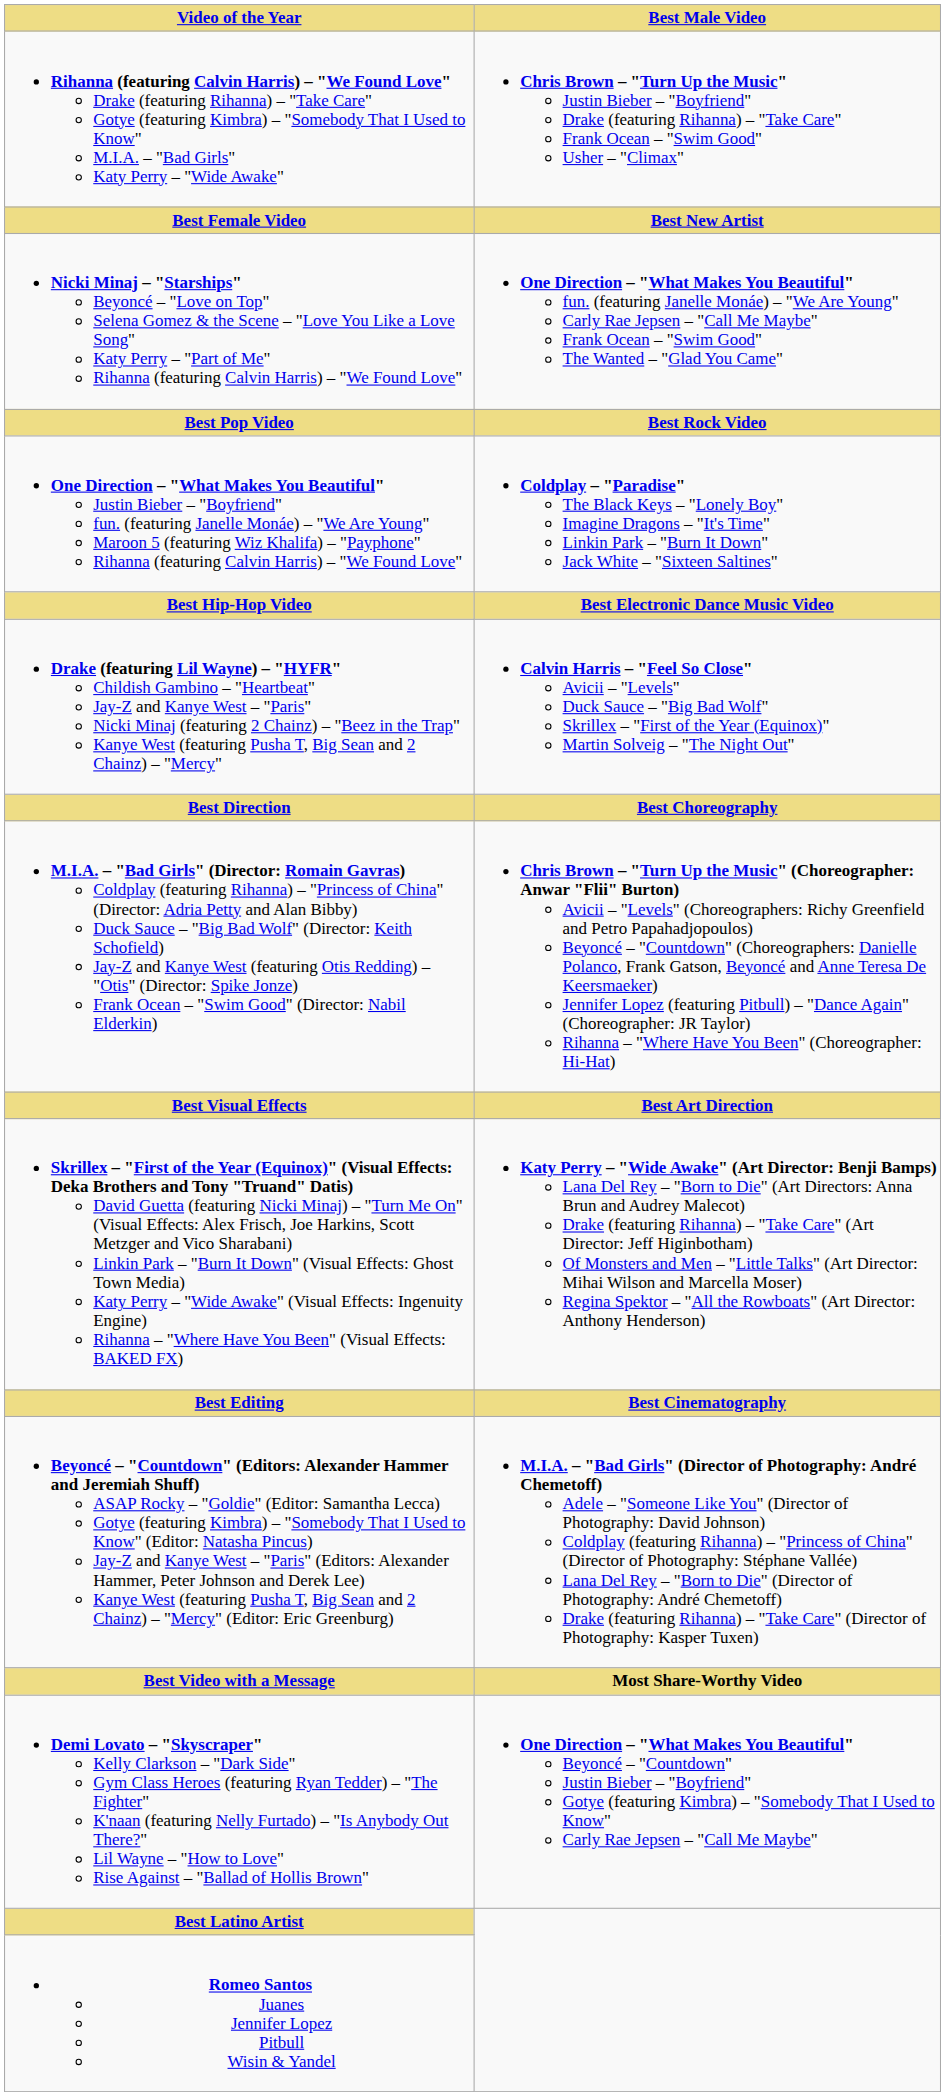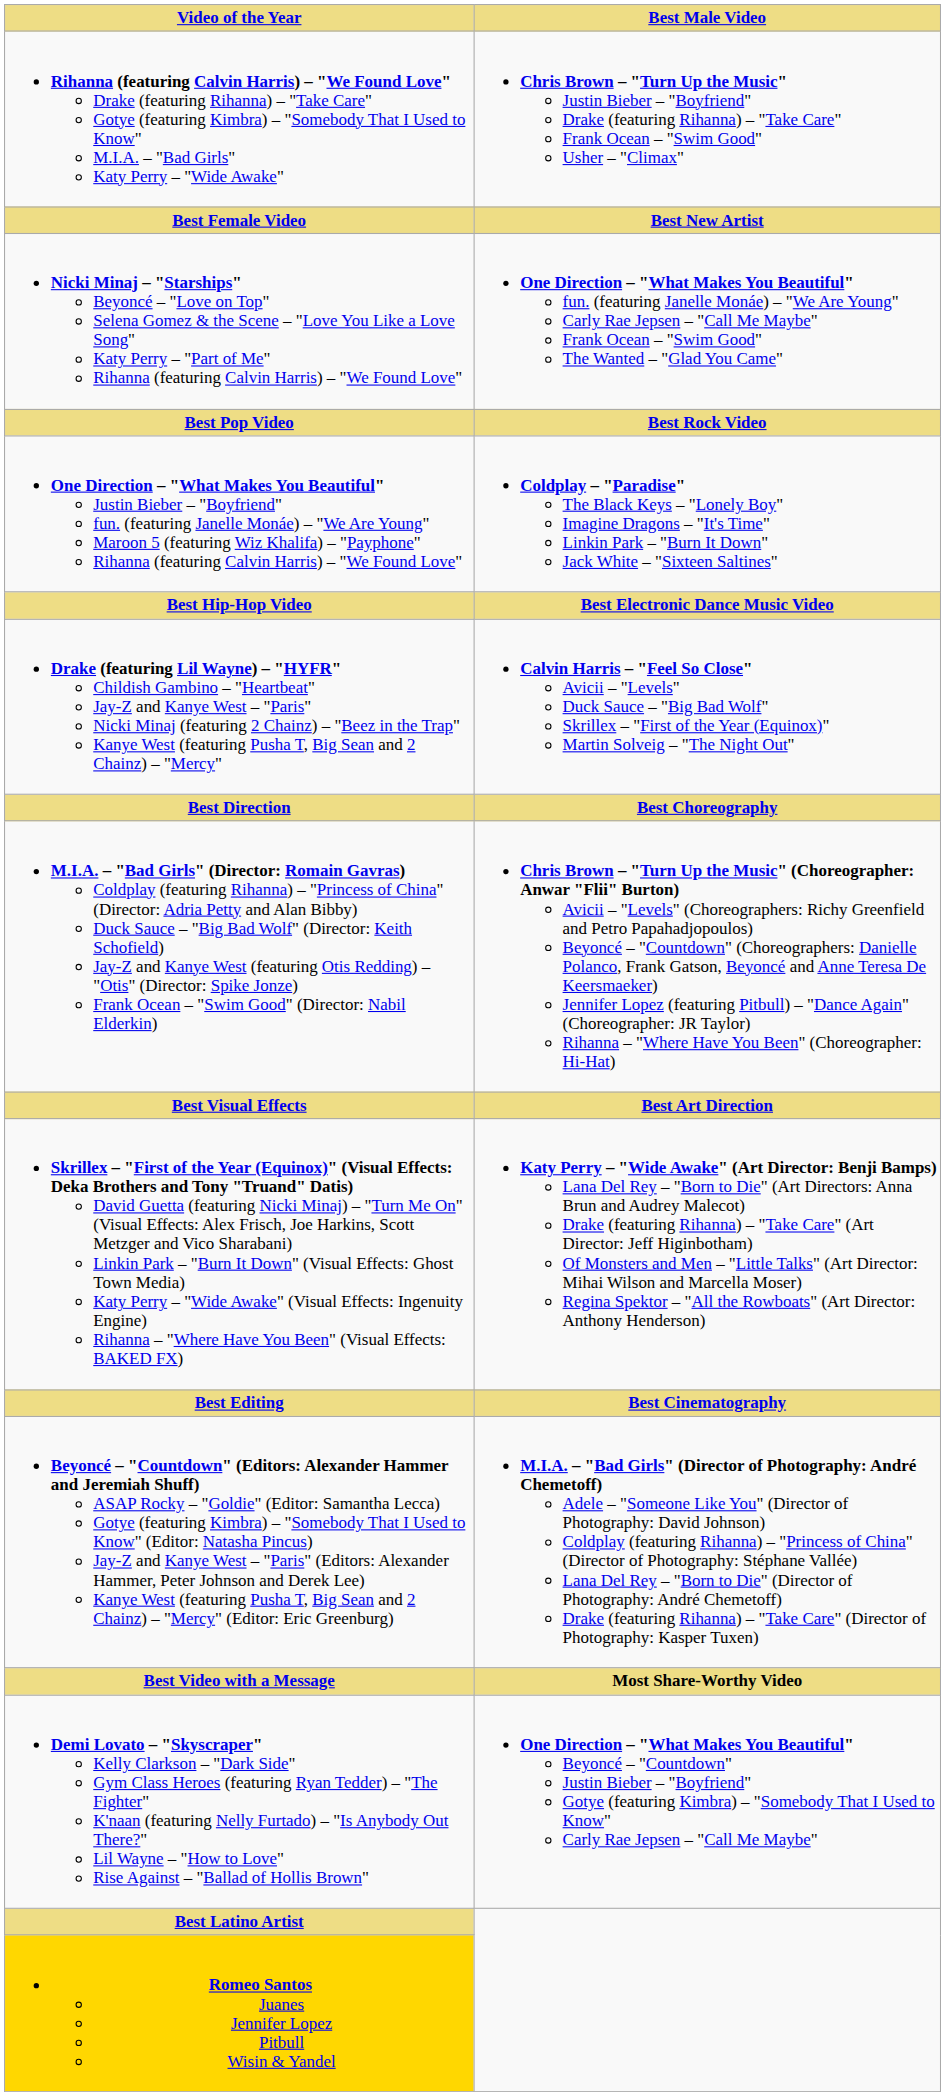(239, 2023) no background -> (239, 2023) gold background
